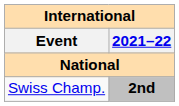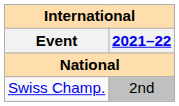(142, 88) bold -> (142, 88) normal
